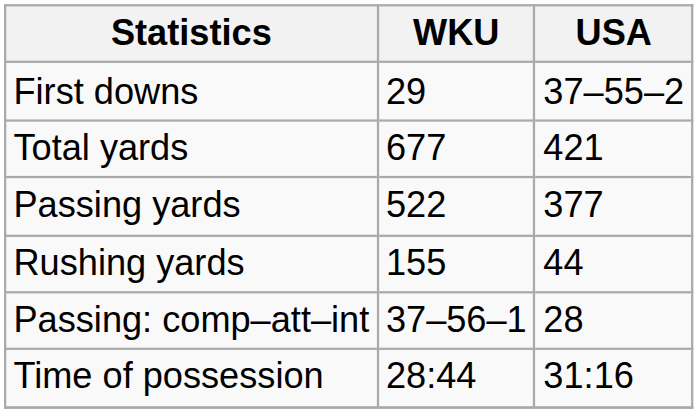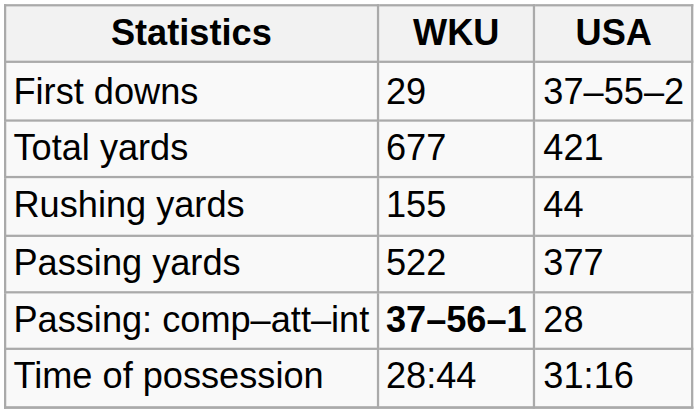rows swapped: (129, 262) <-> (127, 205)
(456, 320) normal -> (456, 320) bold
